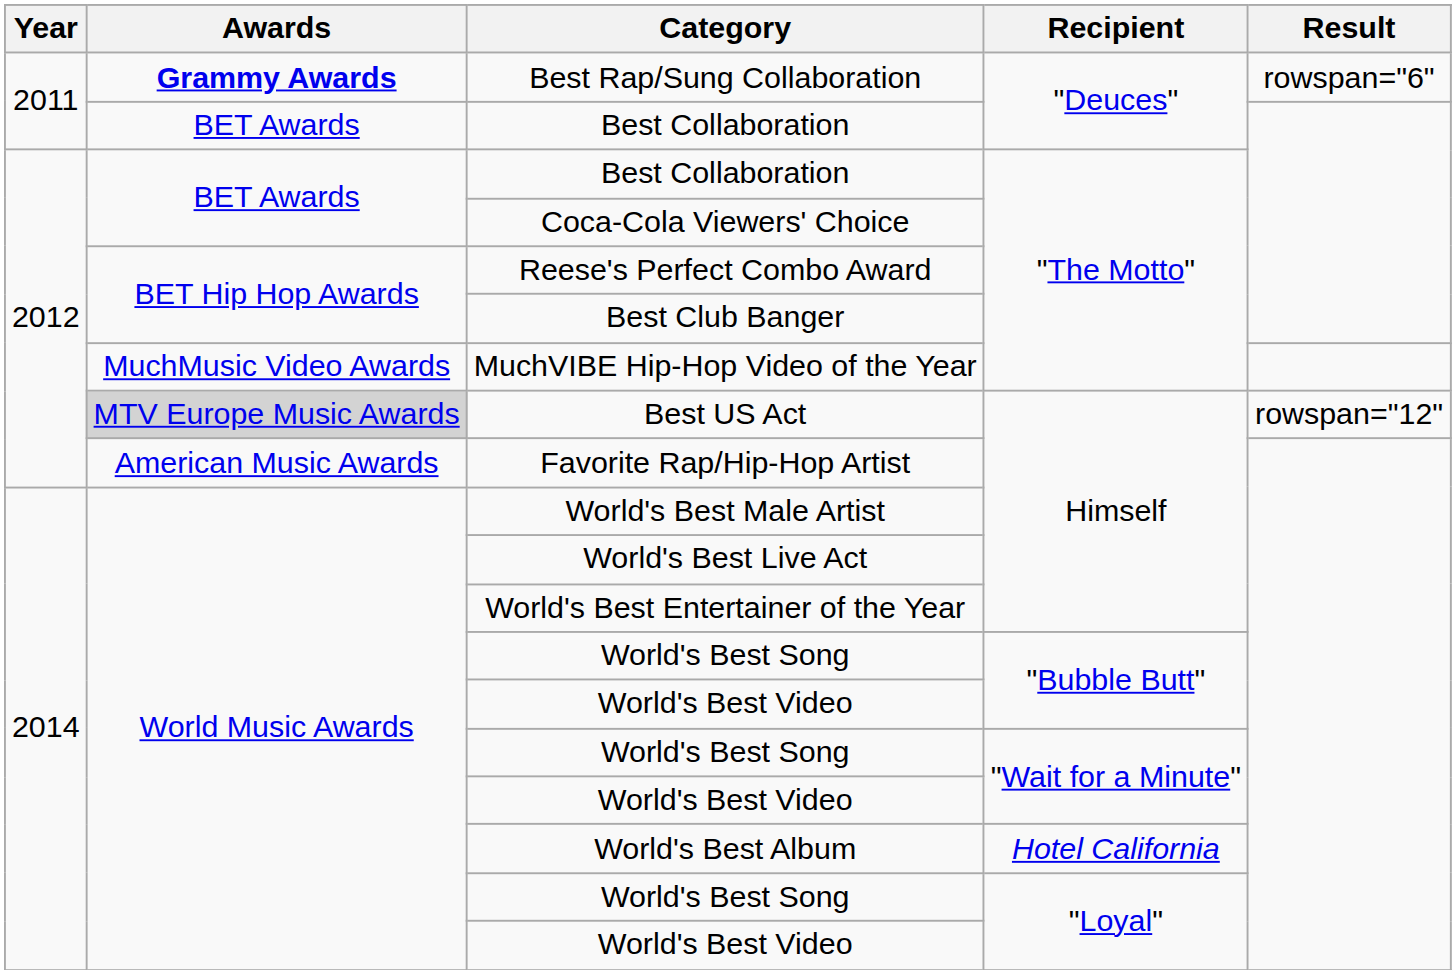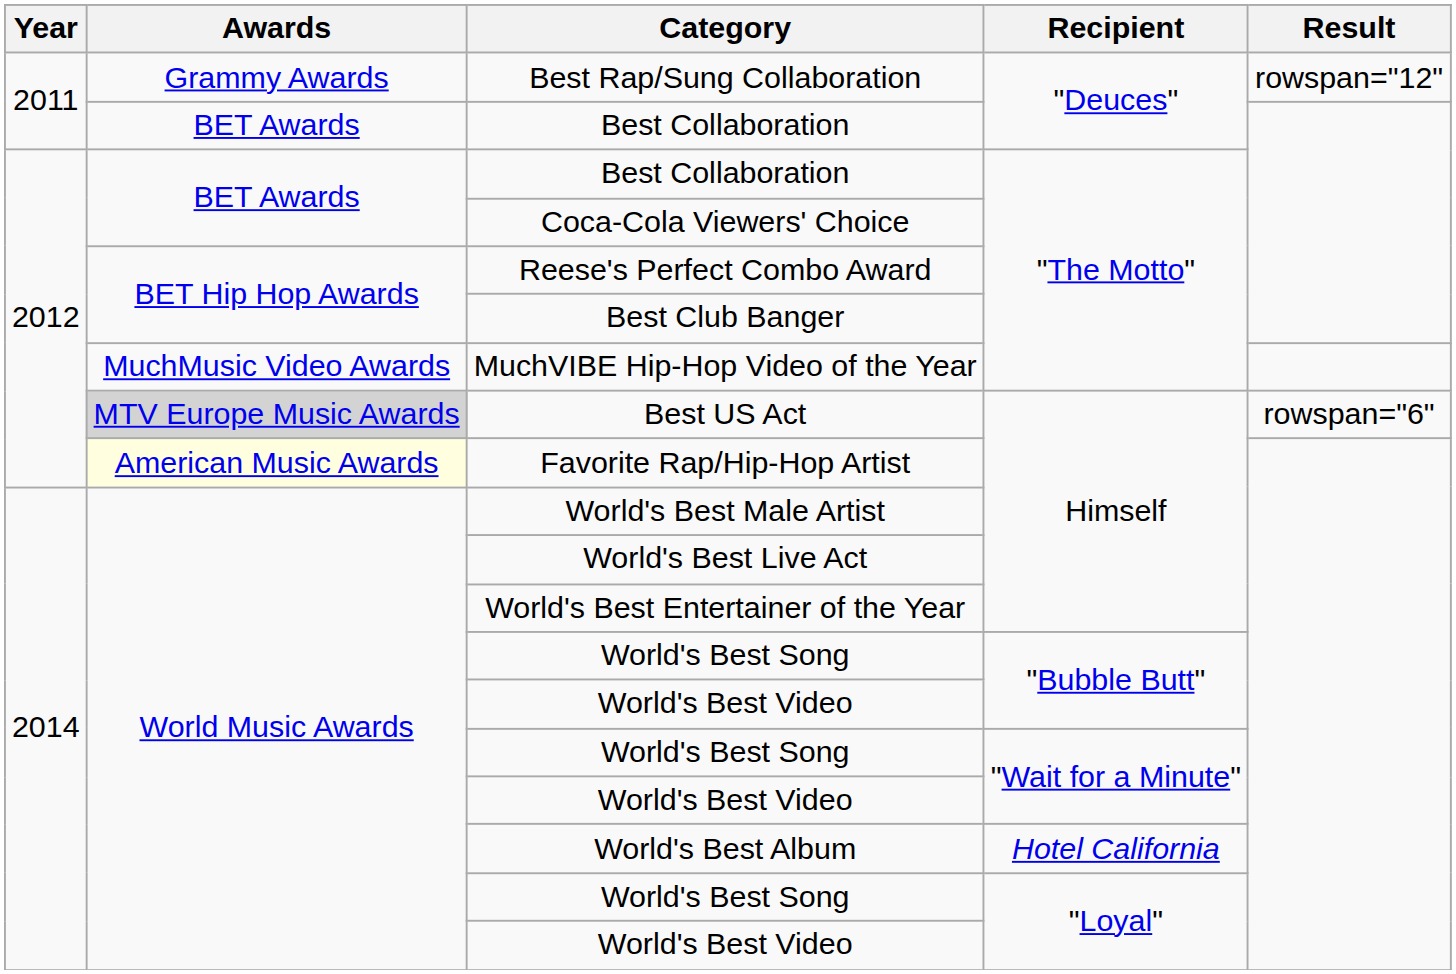(277, 76) bold -> (277, 76) normal
(1349, 76) rowspan="6" -> (1349, 76) rowspan="12"
(1349, 414) rowspan="12" -> (1349, 414) rowspan="6"
(277, 462) no background -> (277, 462) lightyellow background
